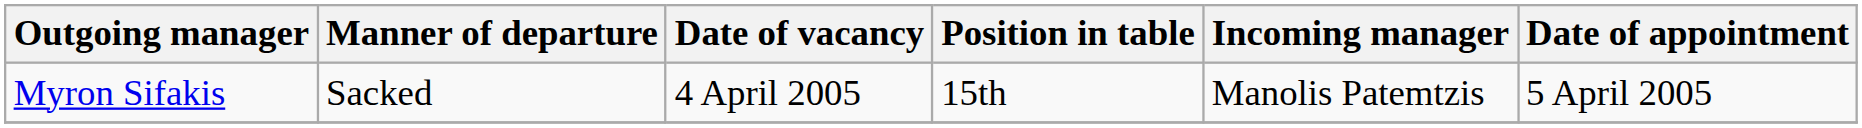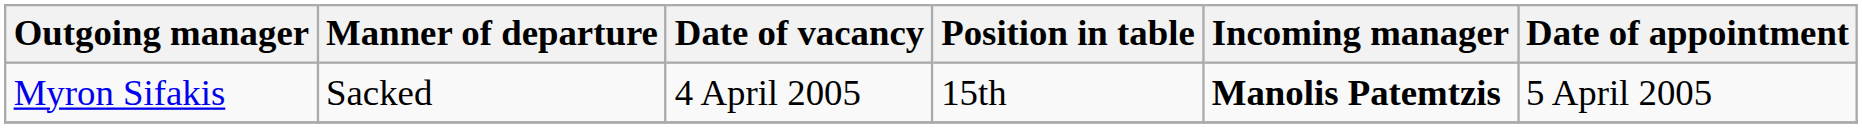(1348, 92) normal -> (1356, 92) bold
